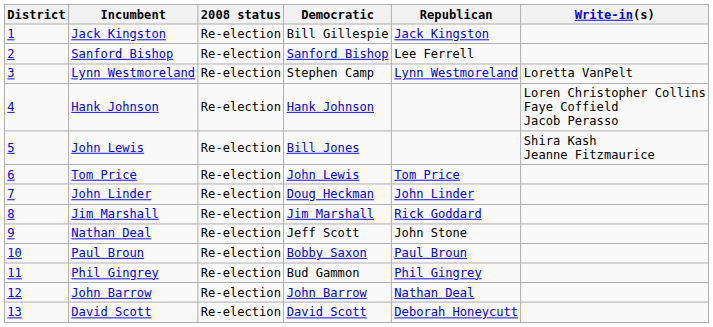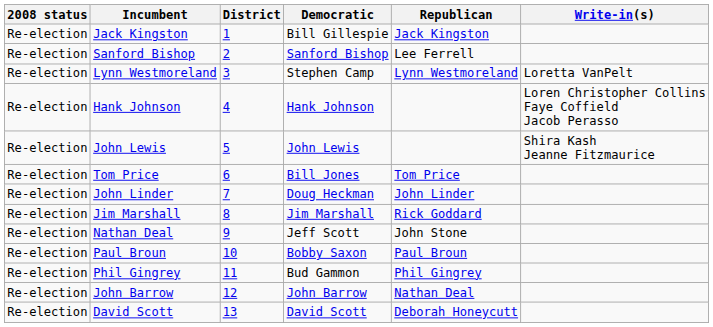columns swapped: (36, 14) <-> (241, 14)
(323, 148) Bill Jones -> (323, 148) John Lewis
(323, 174) John Lewis -> (323, 174) Bill Jones
